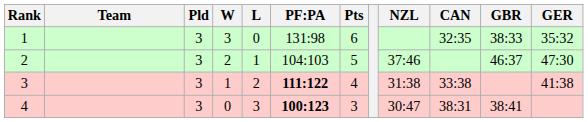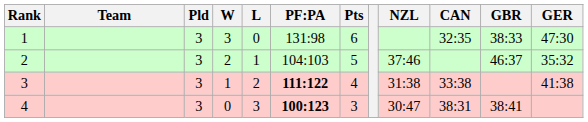(557, 38) 35:32 -> (557, 38) 47:30
(557, 60) 47:30 -> (557, 60) 35:32
